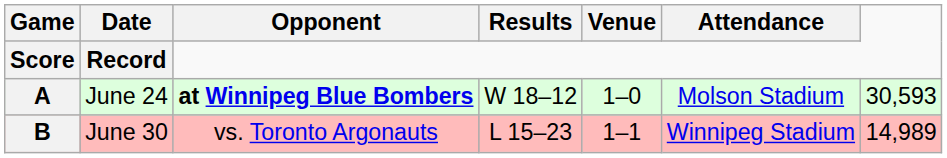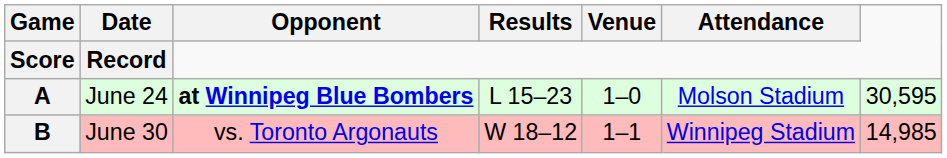(531, 96) W 18–12 -> (531, 96) L 15–23
(901, 96) 30,593 -> (901, 96) 30,595
(531, 133) L 15–23 -> (531, 133) W 18–12
(901, 133) 14,989 -> (901, 133) 14,985
